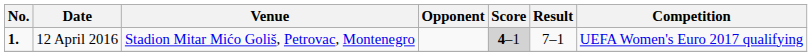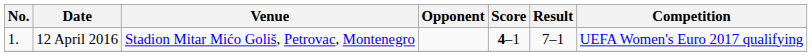(13, 39) bold -> (13, 39) normal
(509, 39) lightgrey background -> (509, 39) no background
